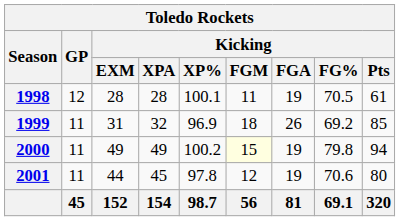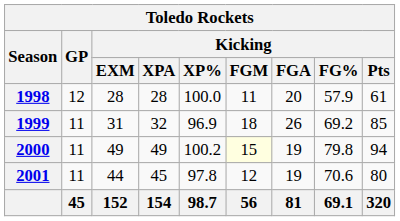(202, 96) 100.1 -> (202, 96) 100.0
(293, 96) 19 -> (293, 96) 20
(339, 96) 70.5 -> (339, 96) 57.9
